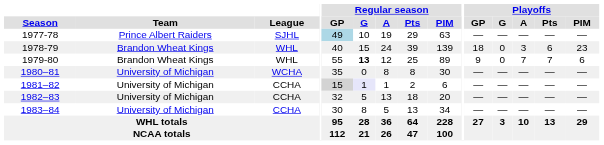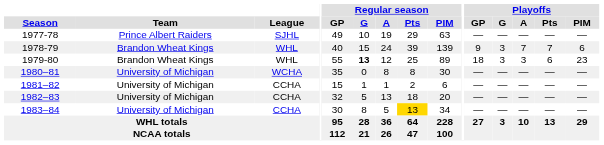(337, 35) lightblue background -> (337, 35) no background
(478, 47) 18 -> (478, 47) 9
(502, 47) 0 -> (502, 47) 3
(524, 47) 3 -> (524, 47) 7
(550, 47) 6 -> (550, 47) 7
(582, 47) 23 -> (582, 47) 6
(478, 59) 9 -> (478, 59) 18
(502, 59) 0 -> (502, 59) 3
(524, 59) 7 -> (524, 59) 3
(550, 59) 7 -> (550, 59) 6
(582, 59) 6 -> (582, 59) 23
(337, 84) lightgrey background -> (337, 84) no background
(364, 84) lavender background -> (364, 84) no background
(412, 109) no background -> (412, 109) gold background
